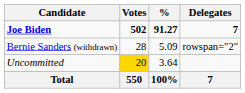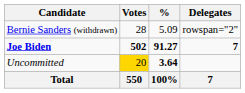rows swapped: (29, 29) <-> (62, 46)
(168, 63) normal -> (168, 63) bold
